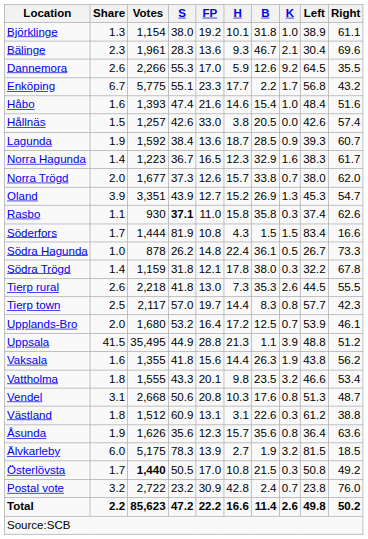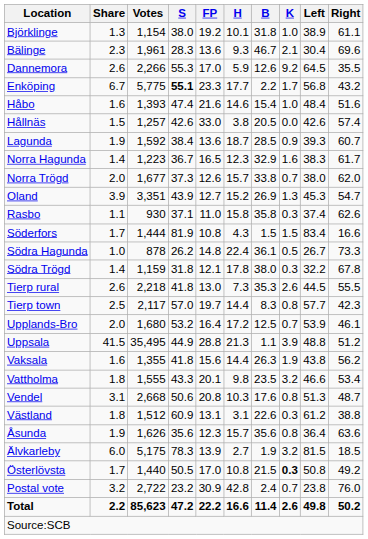(182, 86) normal -> (182, 86) bold
(182, 214) bold -> (182, 214) normal
(151, 470) bold -> (151, 470) normal
(290, 470) normal -> (290, 470) bold
